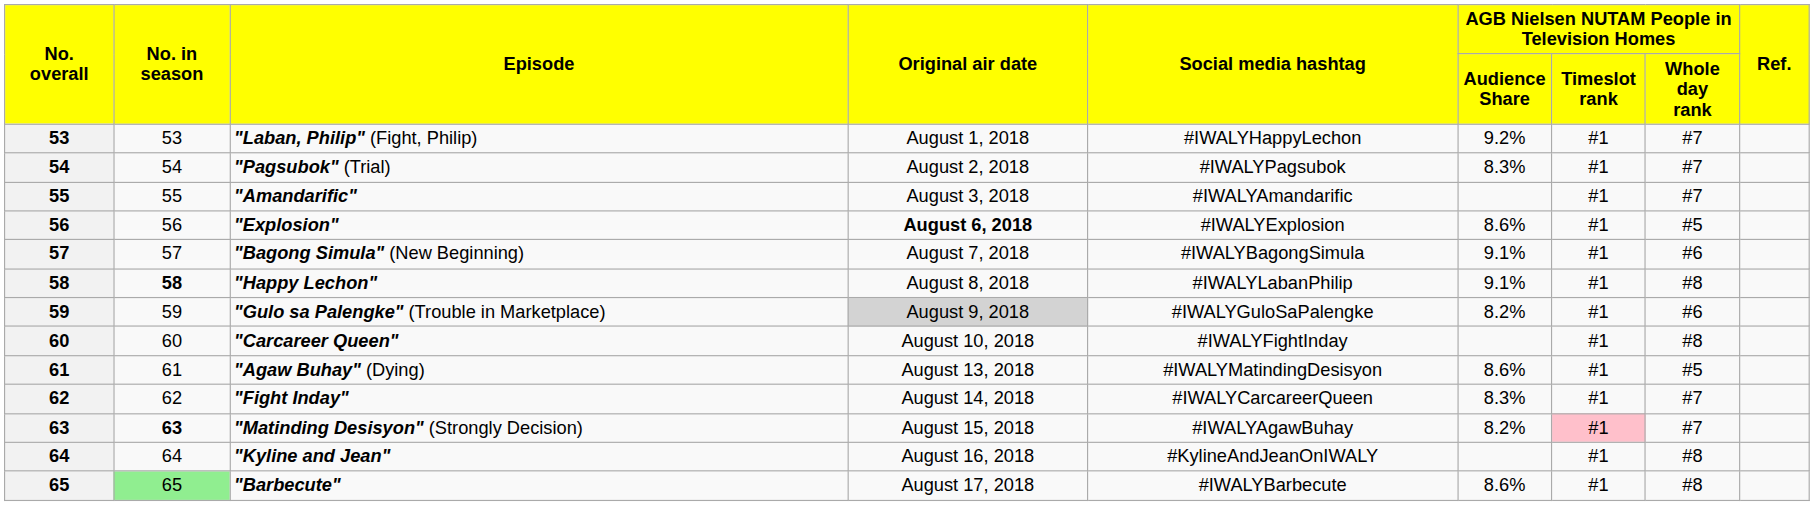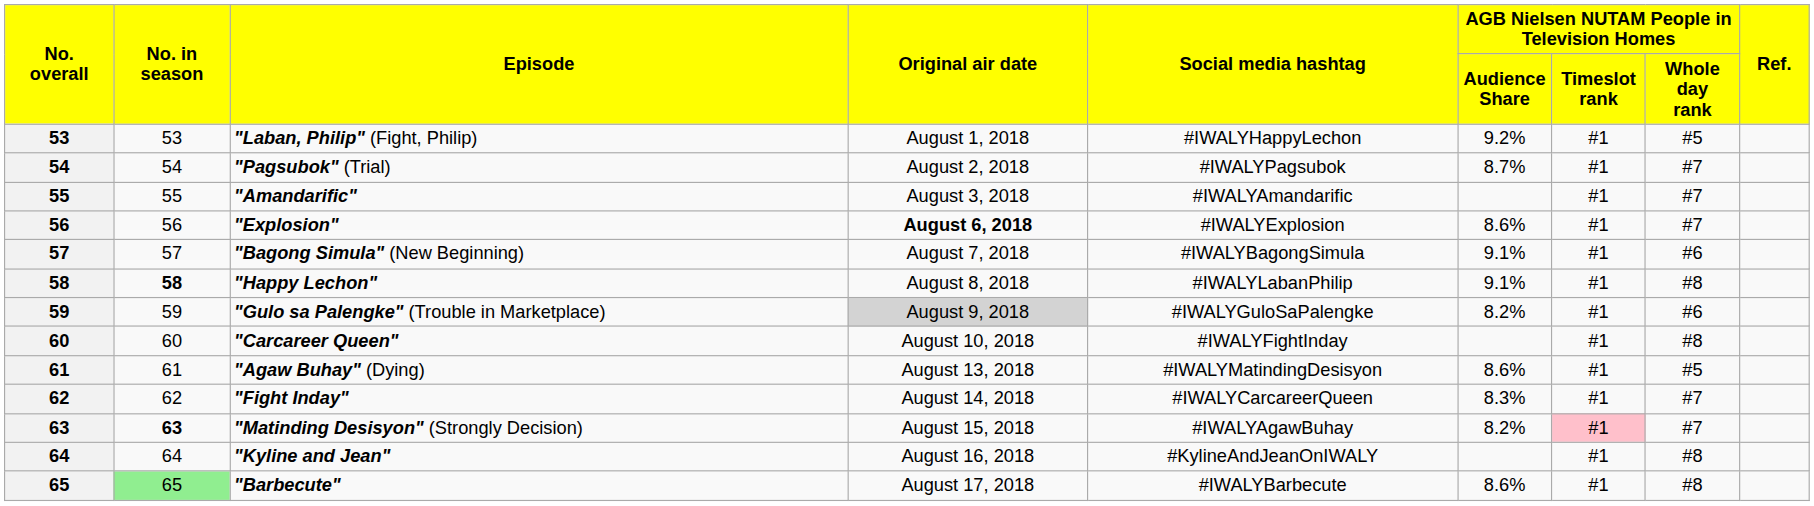(1692, 138) #7 -> (1692, 138) #5
(1505, 167) 8.3% -> (1505, 167) 8.7%
(1692, 225) #5 -> (1692, 225) #7
